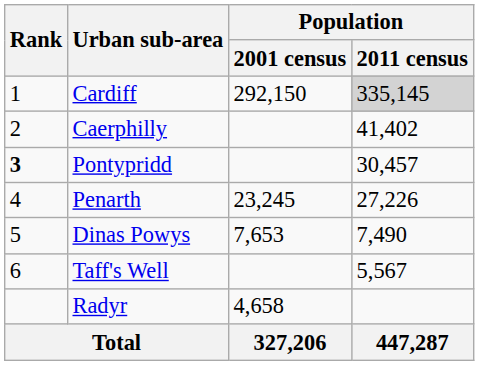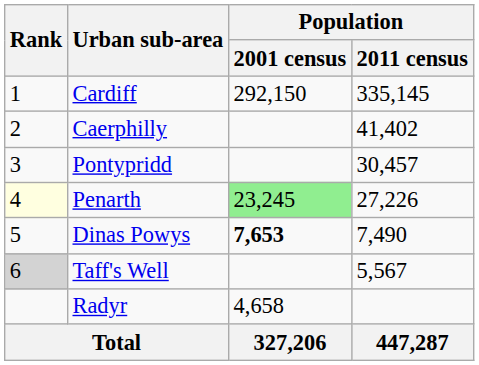(393, 93) lightgrey background -> (393, 93) no background
(15, 164) bold -> (15, 164) normal
(15, 199) no background -> (15, 199) lightyellow background
(264, 199) no background -> (264, 199) lightgreen background
(259, 235) normal -> (259, 235) bold
(15, 270) no background -> (15, 270) lightgrey background
